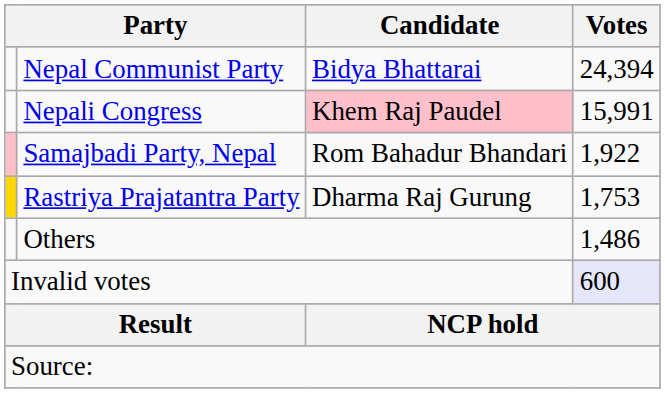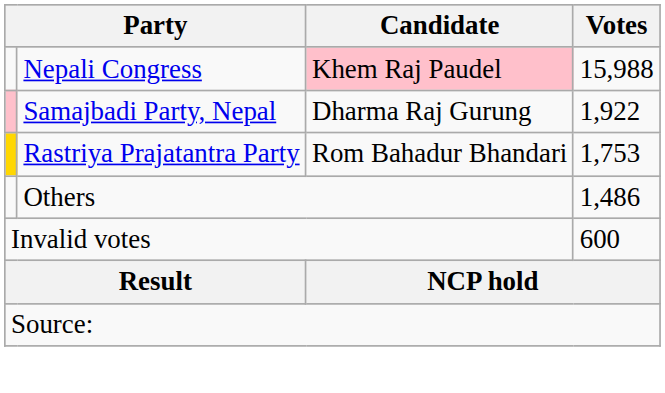- row: (153, 68)
(617, 111) 15,991 -> (617, 68) 15,988
(440, 153) Rom Bahadur Bhandari -> (422, 111) Dharma Raj Gurung
(422, 196) Dharma Raj Gurung -> (440, 153) Rom Bahadur Bhandari
(600, 281) lavender background -> (600, 238) no background
